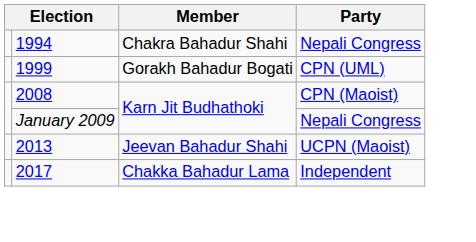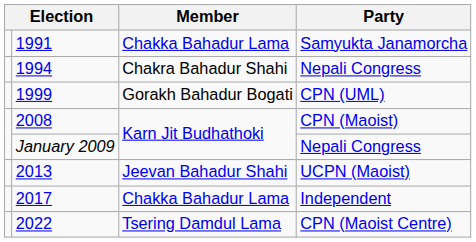+ row: (34, 43)
+ row: (34, 224)
